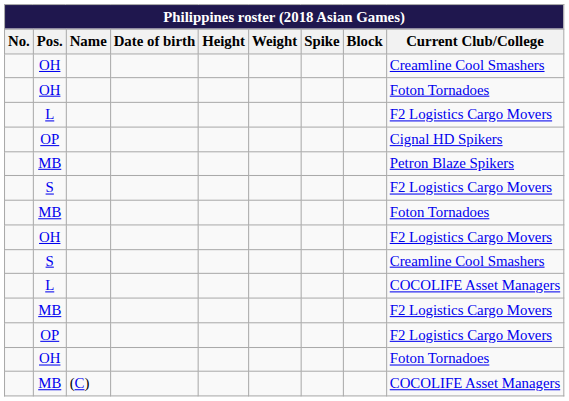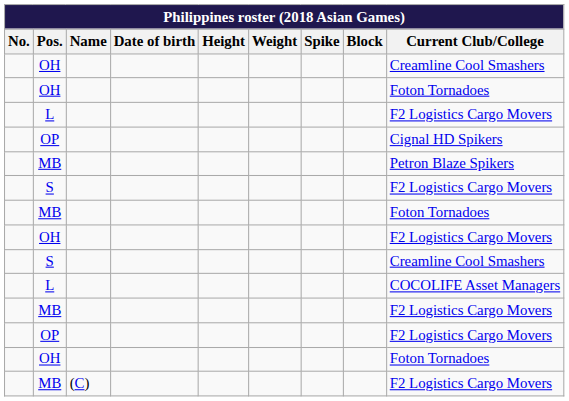(475, 384) COCOLIFE Asset Managers -> (471, 384) F2 Logistics Cargo Movers
